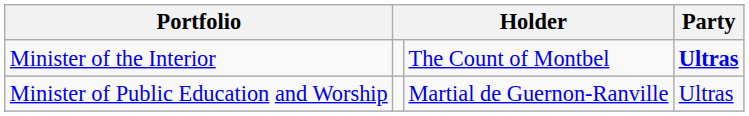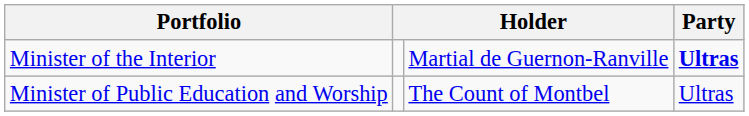(509, 57) The Count of Montbel -> (538, 57) Martial de Guernon-Ranville
(538, 93) Martial de Guernon-Ranville -> (509, 93) The Count of Montbel
